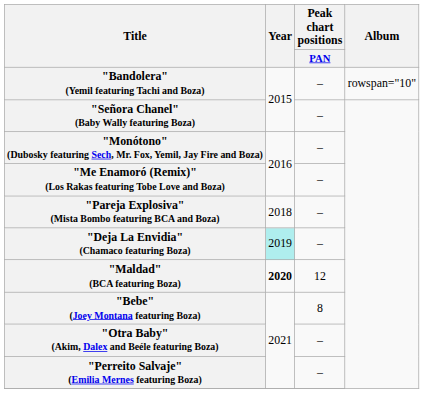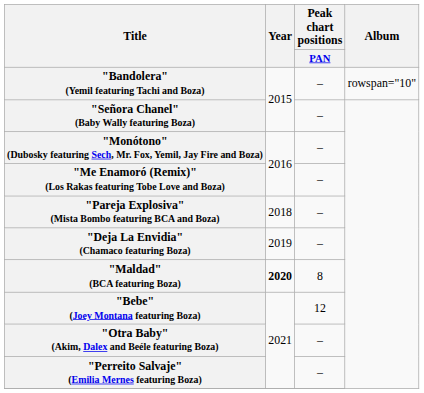(280, 244) paleturquoise background -> (280, 244) no background
(320, 276) 12 -> (320, 276) 8
(320, 308) 8 -> (320, 308) 12
